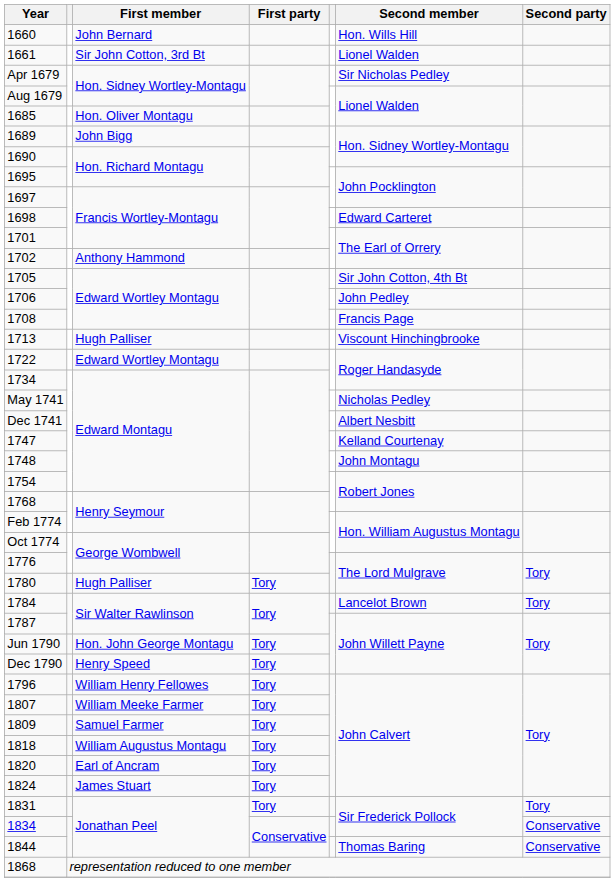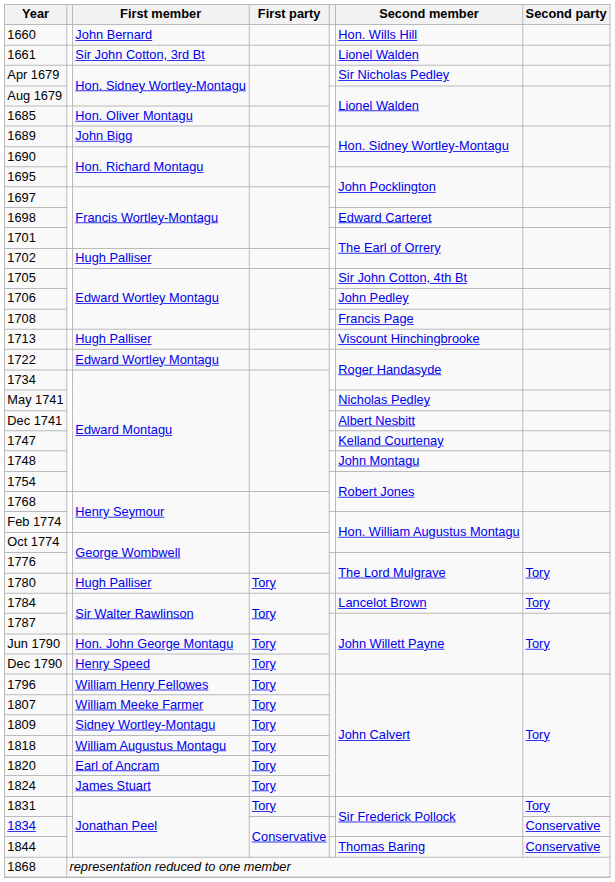(130, 258) Anthony Hammond -> (113, 258) Hugh Palliser
(119, 725) Samuel Farmer -> (145, 725) Sidney Wortley-Montagu
